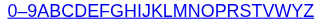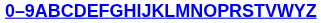(161, 10) normal -> (161, 10) bold
